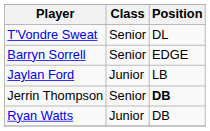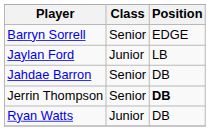- row: (52, 34)
+ row: (49, 75)
